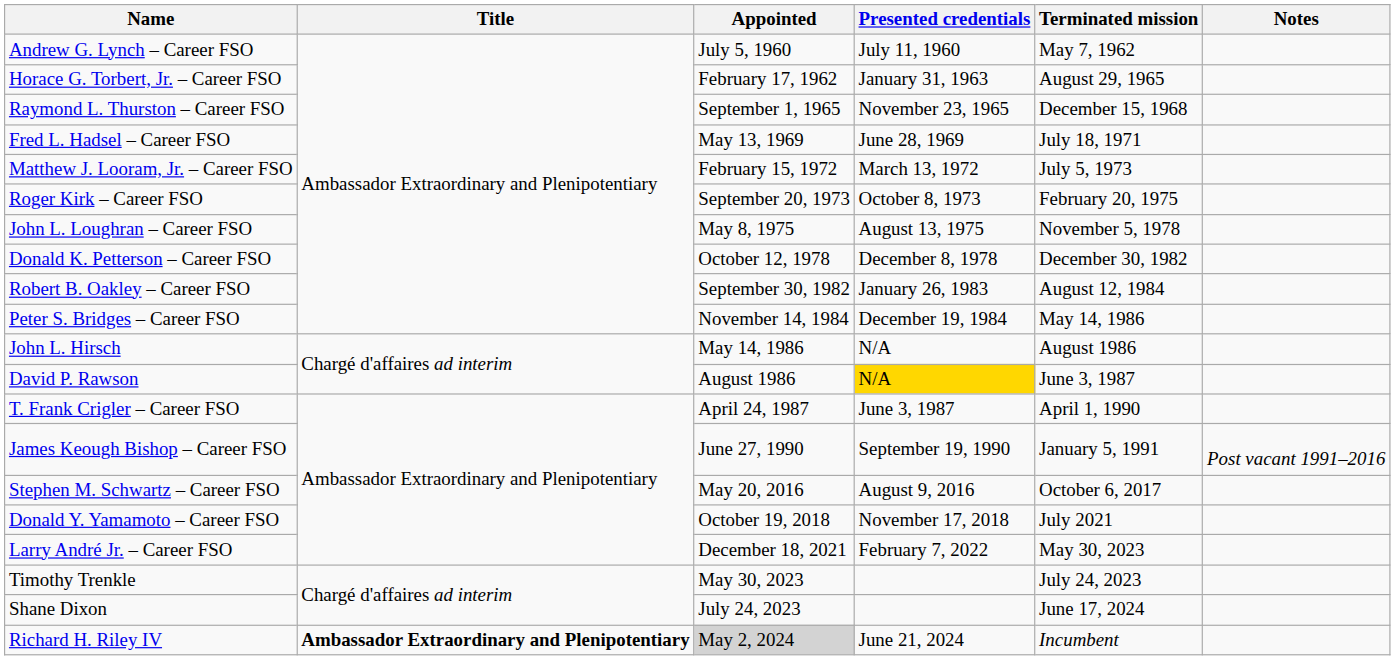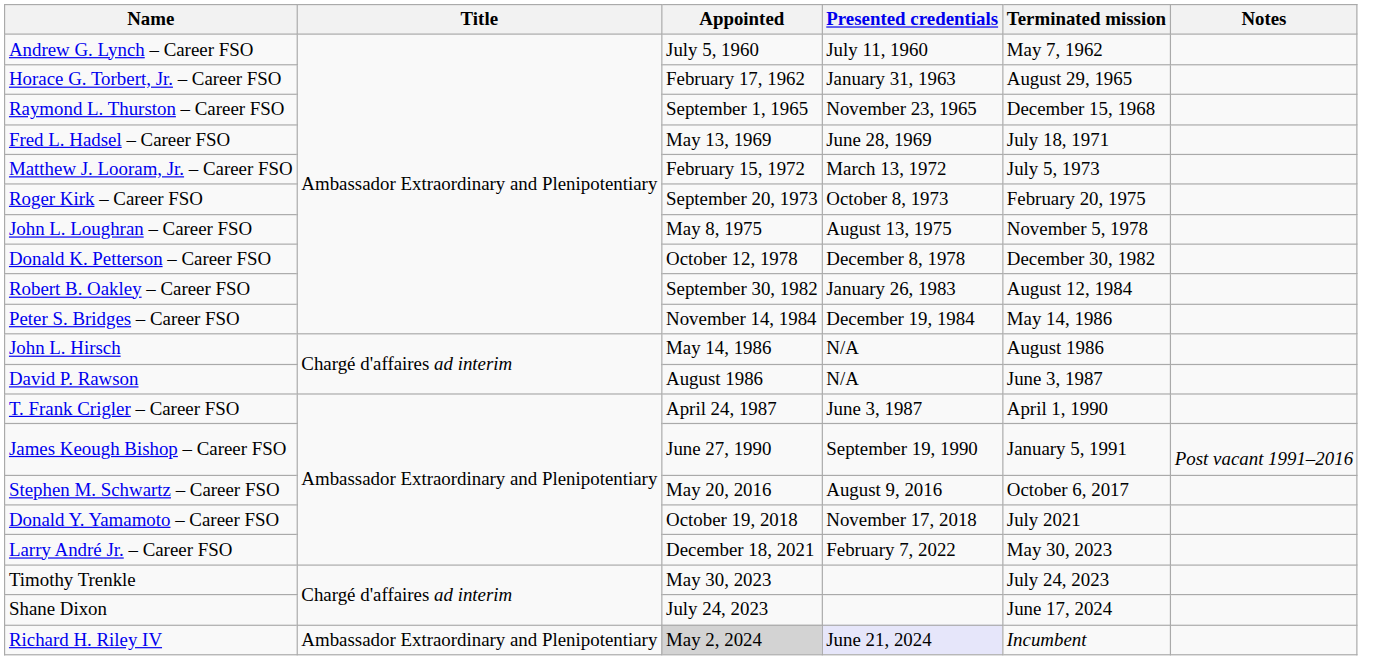(875, 378) gold background -> (843, 378) no background
(495, 639) bold -> (479, 639) normal
(911, 639) no background -> (879, 639) lavender background
